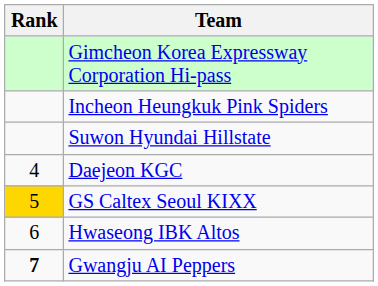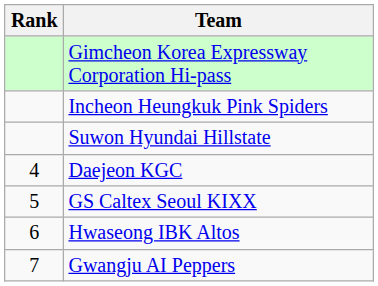(34, 201) gold background -> (34, 201) no background
(34, 264) bold -> (34, 264) normal
